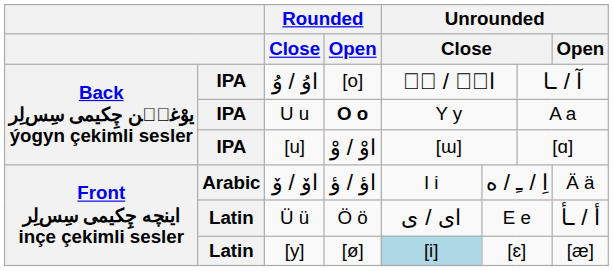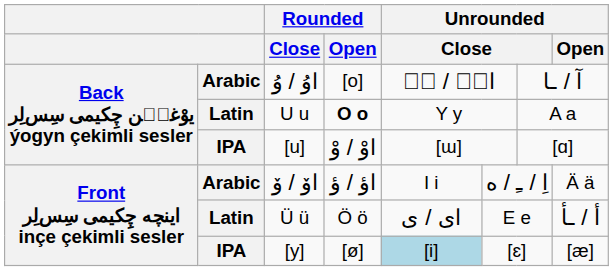(231, 81) IPA -> (231, 81) Arabic
(231, 114) IPA -> (231, 114) Latin
(231, 250) Latin -> (231, 250) IPA
